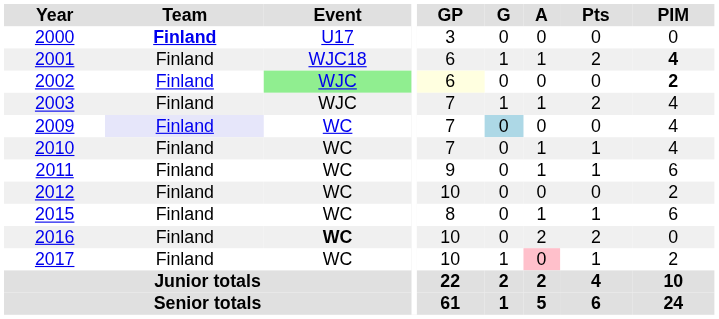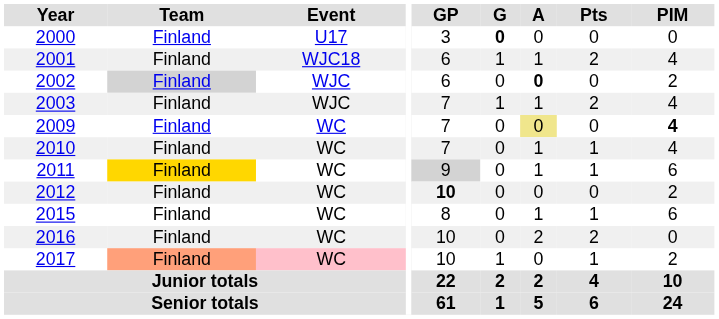(185, 37) bold -> (182, 37) normal
(504, 37) normal -> (500, 37) bold
(673, 59) bold -> (673, 59) normal
(185, 81) no background -> (182, 81) lightgrey background
(338, 81) lightgreen background -> (331, 81) no background
(450, 81) lightyellow background -> (446, 81) no background
(541, 81) normal -> (538, 81) bold
(673, 81) bold -> (673, 81) normal
(185, 126) lavender background -> (182, 126) no background
(504, 126) lightblue background -> (500, 126) no background
(541, 126) no background -> (538, 126) khaki background
(673, 126) normal -> (673, 126) bold
(185, 170) no background -> (182, 170) gold background
(450, 170) no background -> (446, 170) lightgrey background
(450, 192) normal -> (446, 192) bold
(338, 237) bold -> (331, 237) normal
(185, 259) no background -> (182, 259) lightsalmon background
(338, 259) no background -> (331, 259) pink background
(541, 259) pink background -> (538, 259) no background
